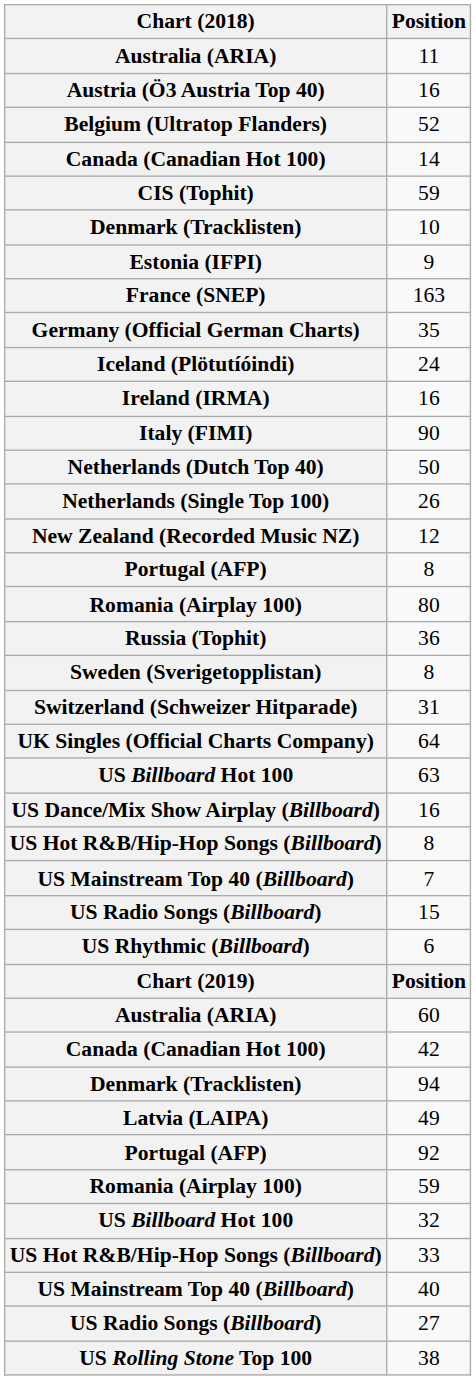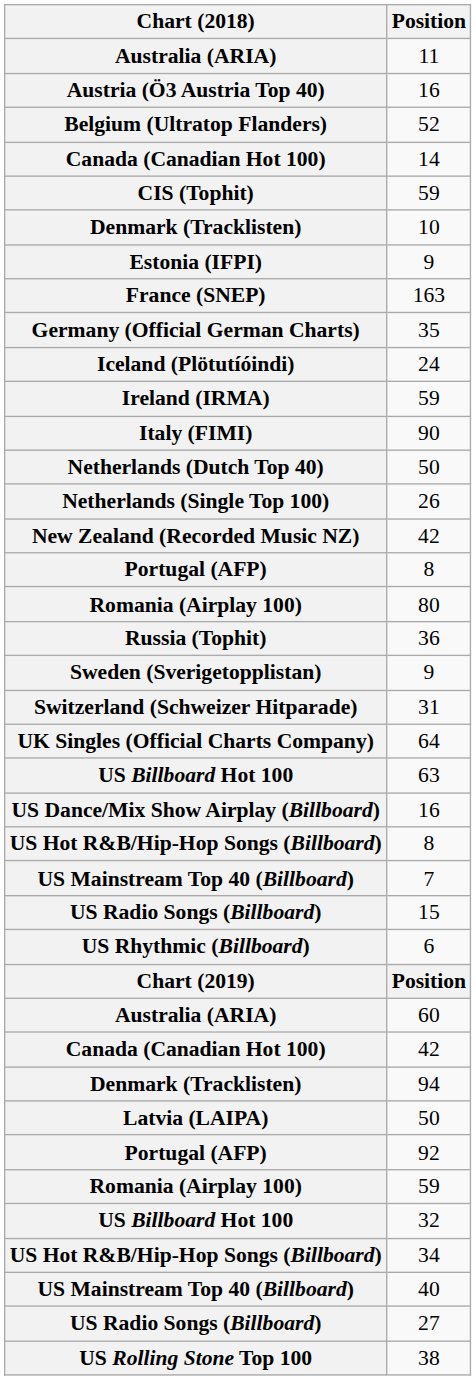(429, 398) 16 -> (429, 398) 59
(429, 535) 12 -> (429, 535) 42
(429, 672) 8 -> (429, 672) 9
(429, 1117) 49 -> (429, 1117) 50
(429, 1254) 33 -> (429, 1254) 34
